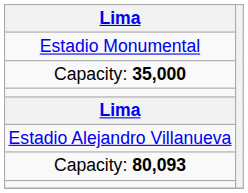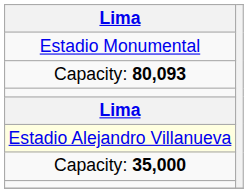(120, 74) Capacity: 35,000 -> (120, 74) Capacity: 80,093
(120, 138) no background -> (120, 138) lightyellow background
(120, 166) Capacity: 80,093 -> (120, 166) Capacity: 35,000
